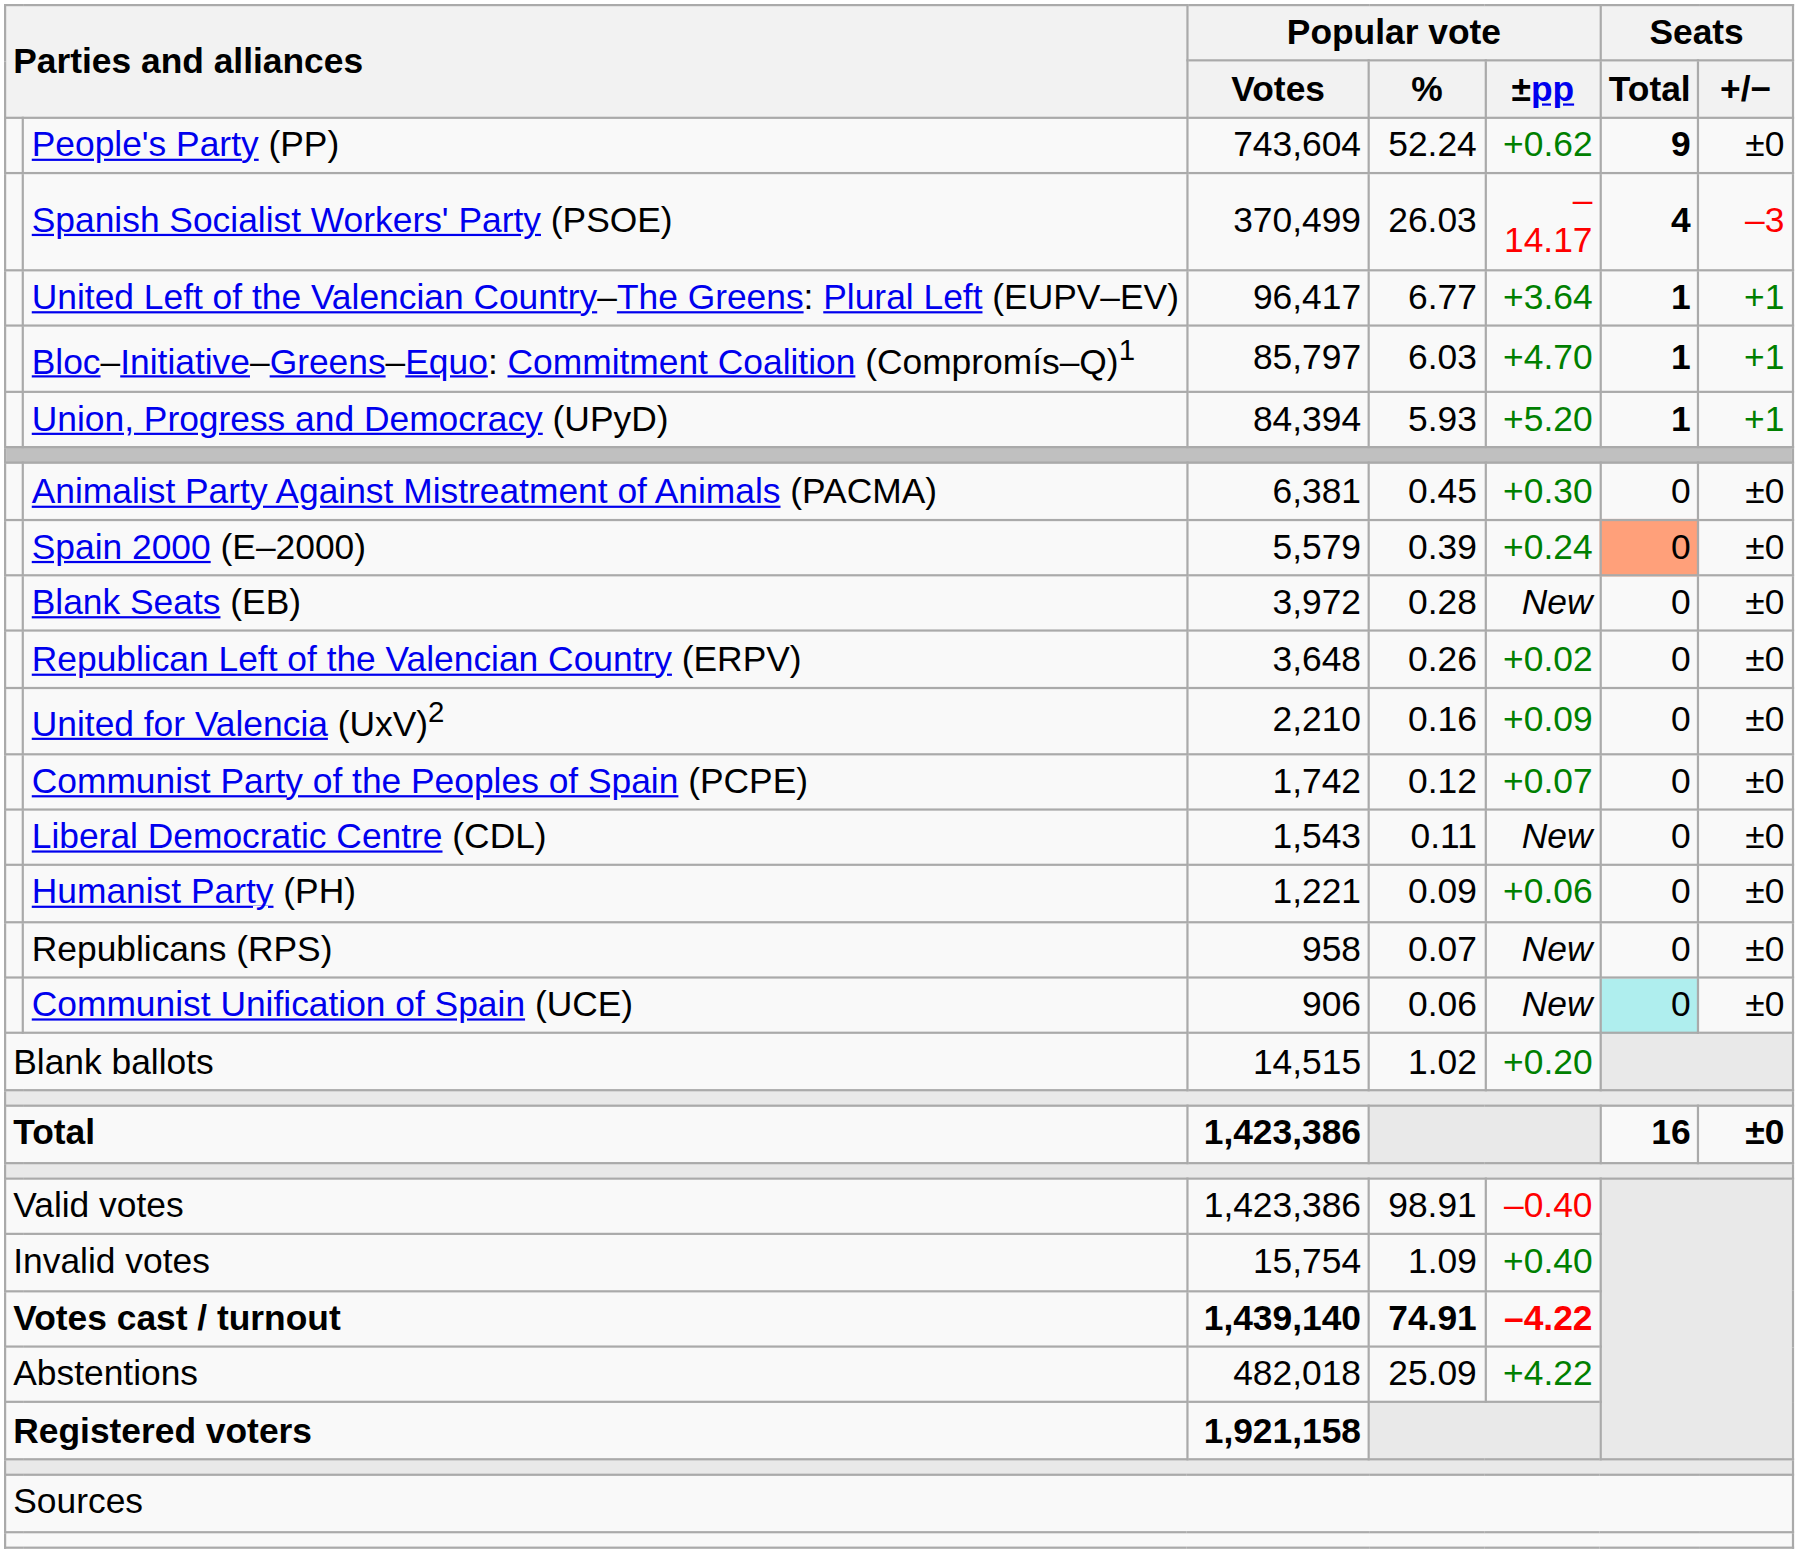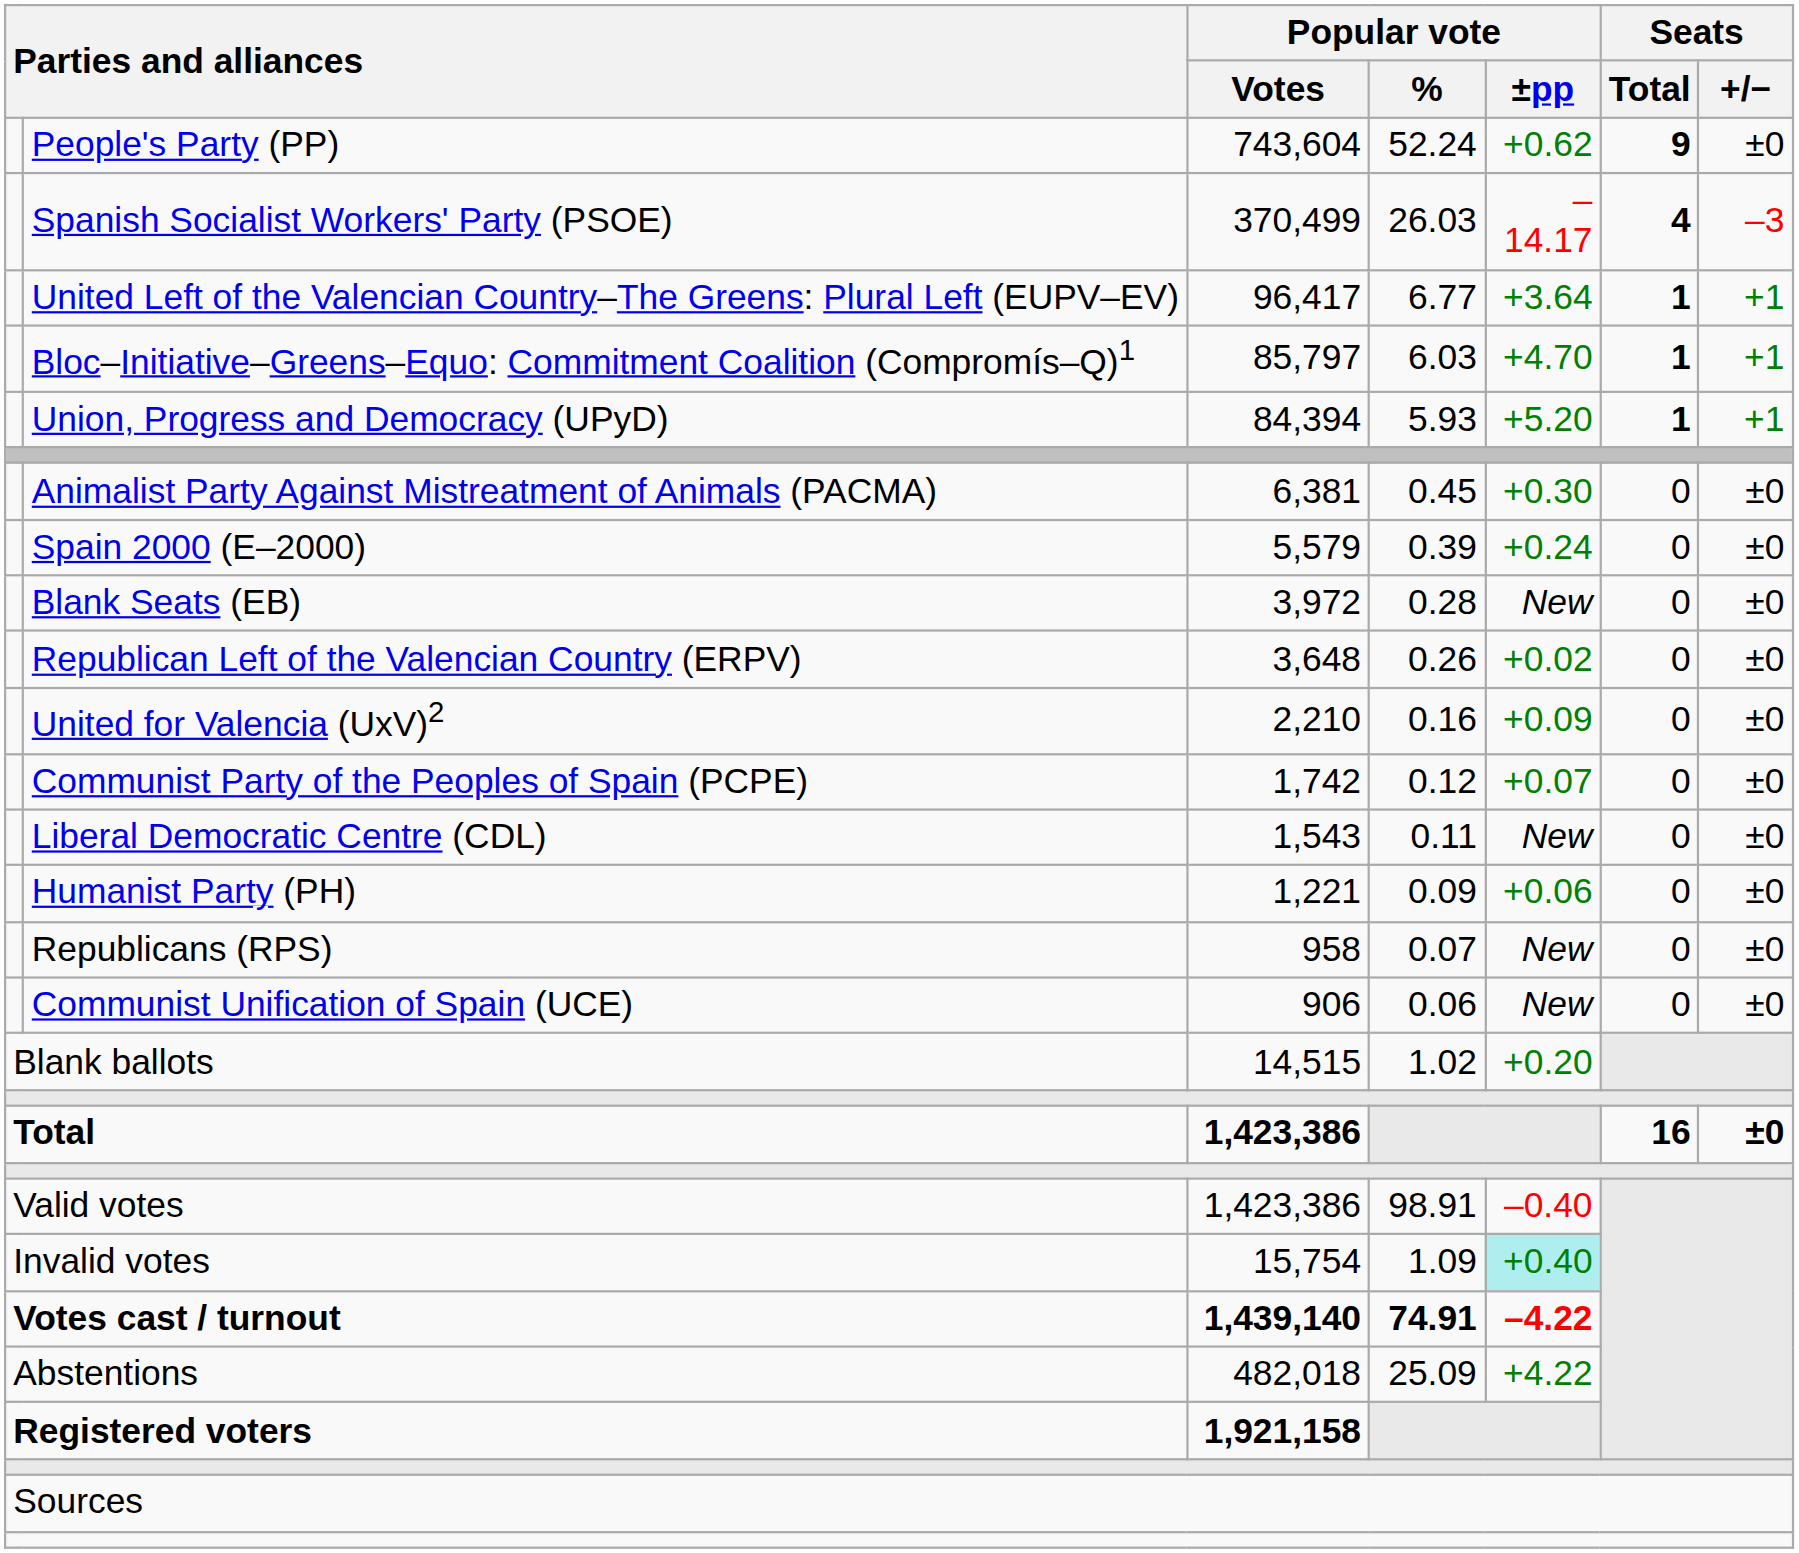(1681, 546) lightsalmon background -> (1681, 546) no background
(1681, 1005) paleturquoise background -> (1681, 1005) no background
(1548, 1261) no background -> (1548, 1261) paleturquoise background
